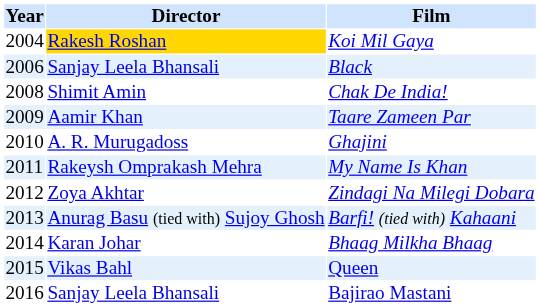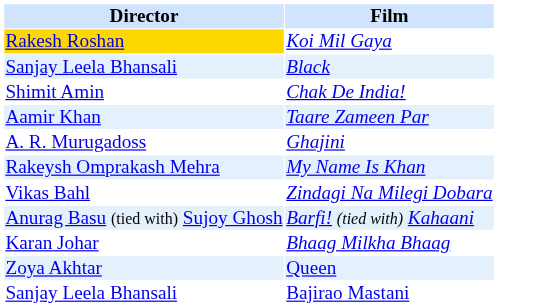- column: (25, 16)
(96, 192) Zoya Akhtar -> (48, 192) Vikas Bahl
(90, 268) Vikas Bahl -> (54, 268) Zoya Akhtar
